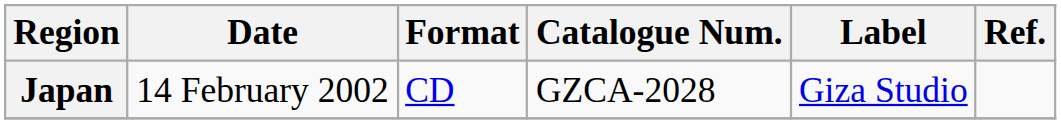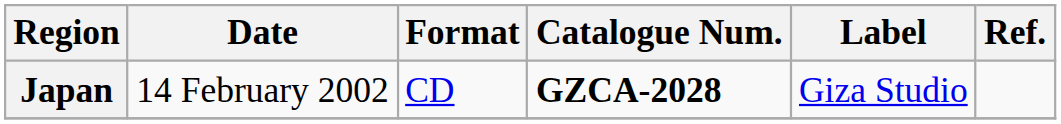(626, 88) normal -> (629, 88) bold
